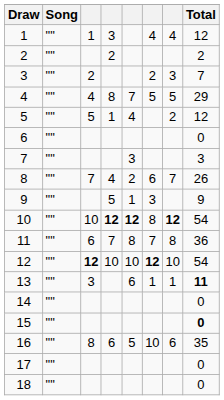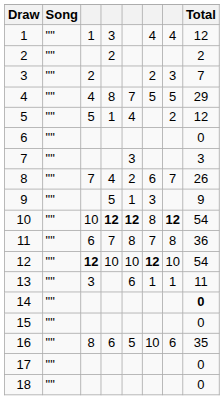(201, 281) bold -> (201, 281) normal
(201, 302) normal -> (201, 302) bold
(201, 323) bold -> (201, 323) normal
